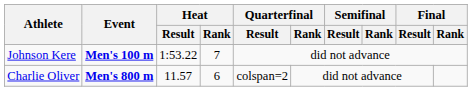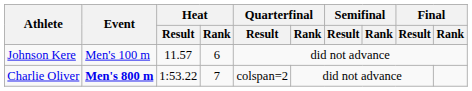(119, 55) bold -> (118, 55) normal
(178, 55) 1:53.22 -> (178, 55) 11.57
(217, 55) 7 -> (217, 55) 6
(178, 76) 11.57 -> (178, 76) 1:53.22
(217, 76) 6 -> (217, 76) 7
